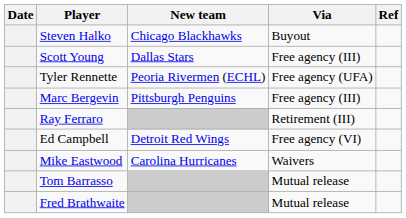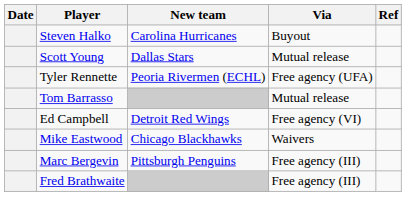(186, 35) Chicago Blackhawks -> (184, 35) Carolina Hurricanes
(316, 56) Free agency (III) -> (310, 56) Mutual release
rows swapped: (79, 98) <-> (76, 181)
- row: (71, 118)
(184, 160) Carolina Hurricanes -> (186, 139) Chicago Blackhawks
(310, 202) Mutual release -> (316, 181) Free agency (III)
